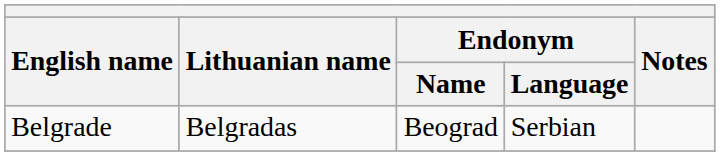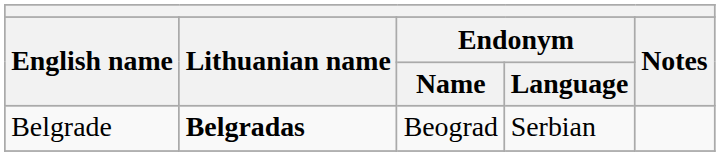(241, 127) normal -> (245, 127) bold
